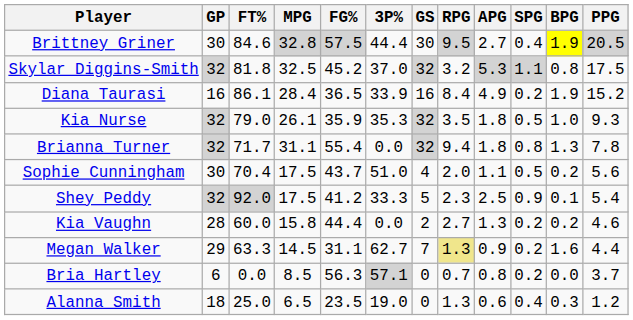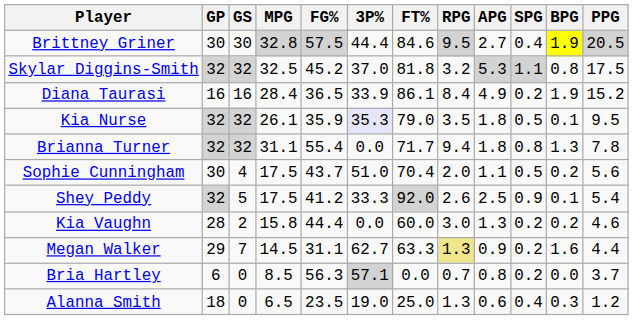columns swapped: (425, 18) <-> (252, 18)
(389, 121) no background -> (370, 121) lavender background
(565, 121) 1.0 -> (565, 121) 0.1
(605, 121) 9.3 -> (605, 121) 9.5
(456, 198) 2.3 -> (456, 198) 2.6
(456, 224) 2.7 -> (456, 224) 3.0
